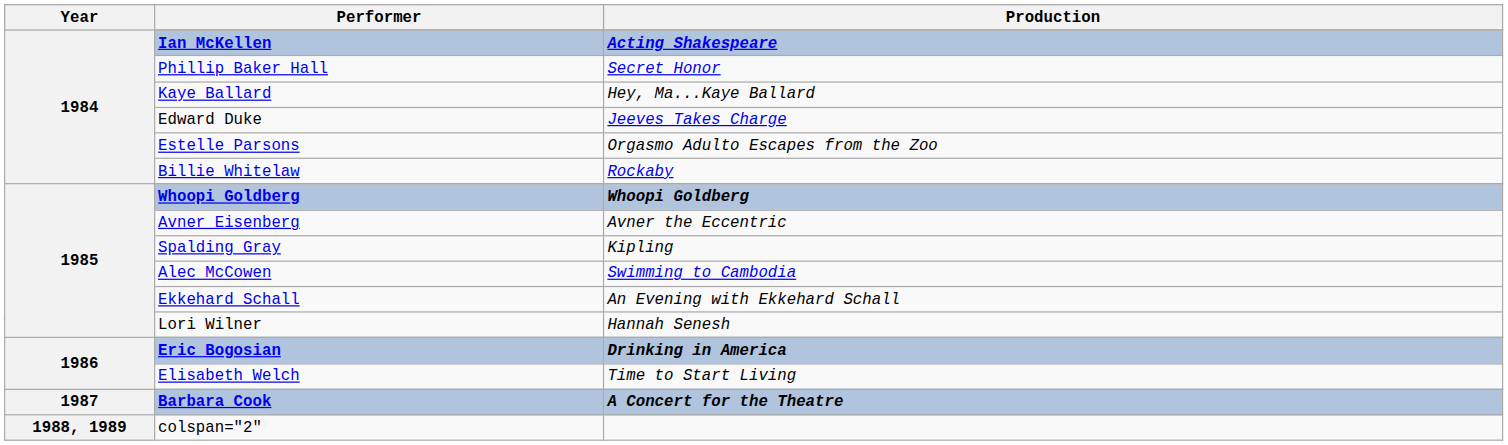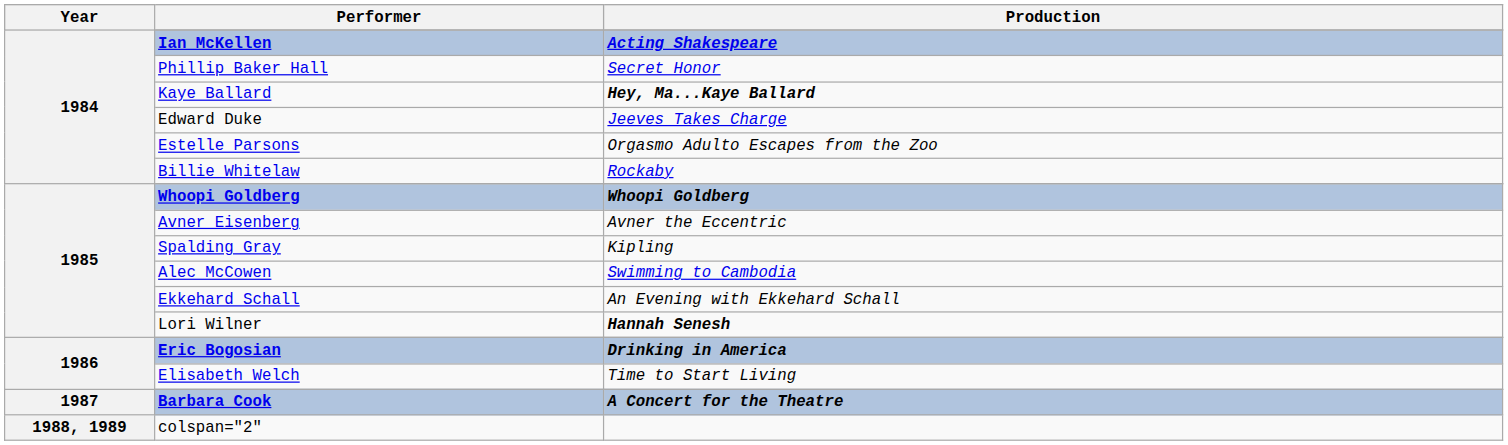(711, 94) normal -> (711, 94) bold
(669, 325) normal -> (669, 325) bold
